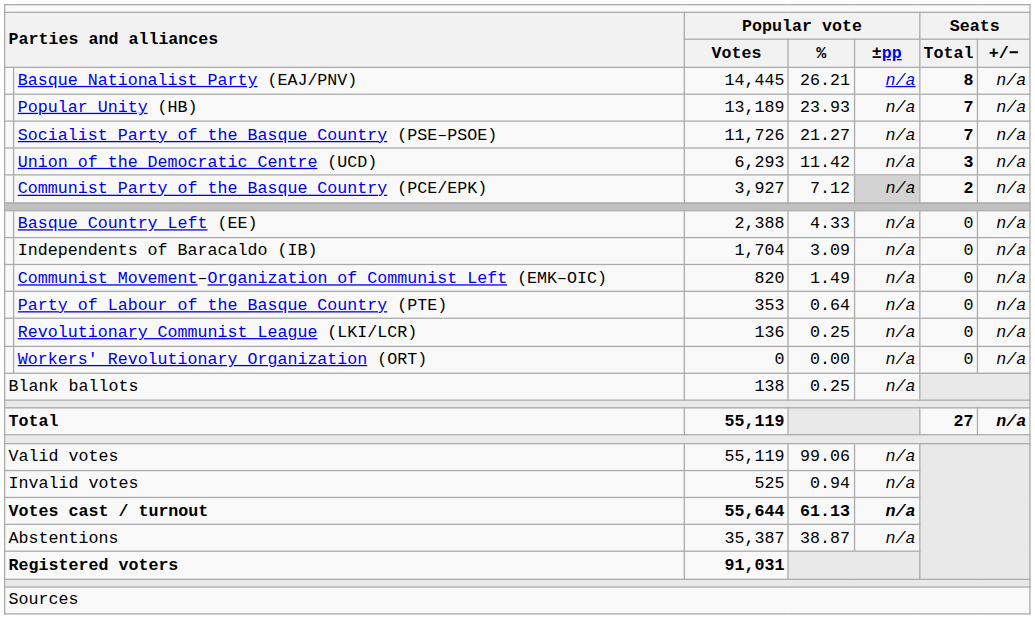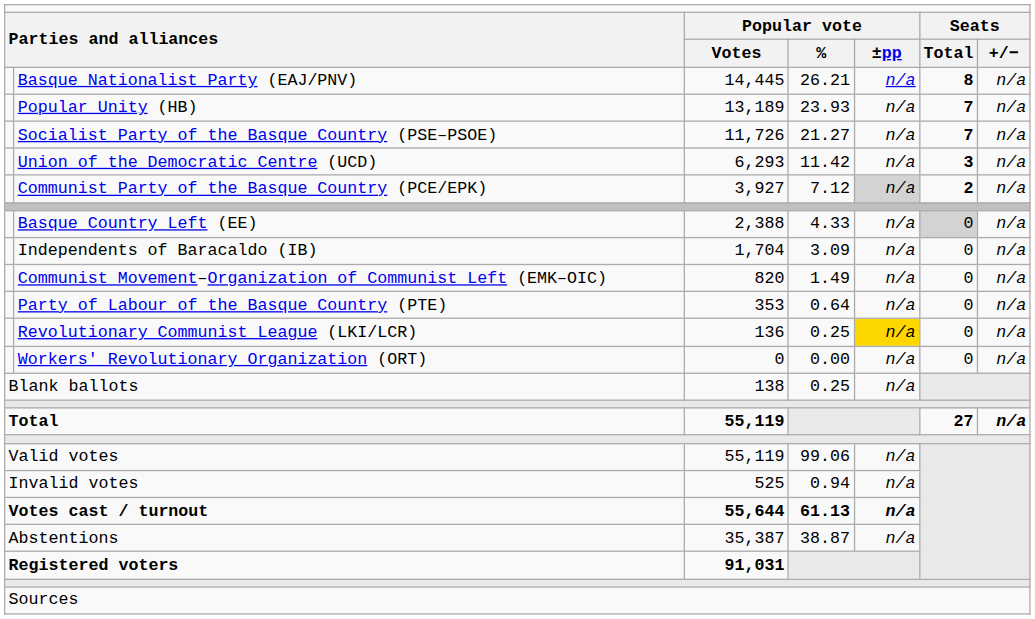(968, 224) no background -> (968, 224) lightgrey background
(901, 332) no background -> (901, 332) gold background
